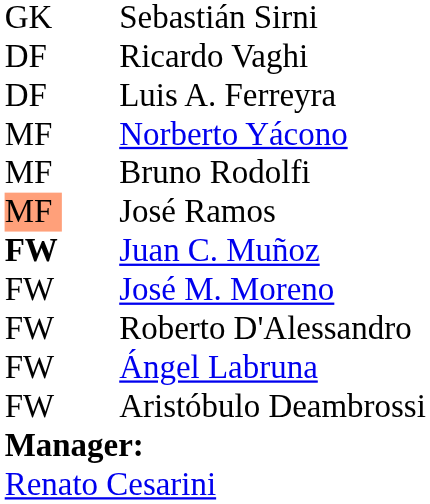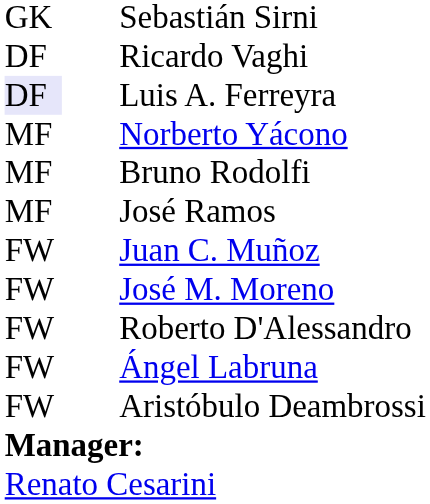(26, 94) no background -> (26, 94) lavender background
(29, 211) lightsalmon background -> (29, 211) no background
(31, 250) bold -> (29, 250) normal
